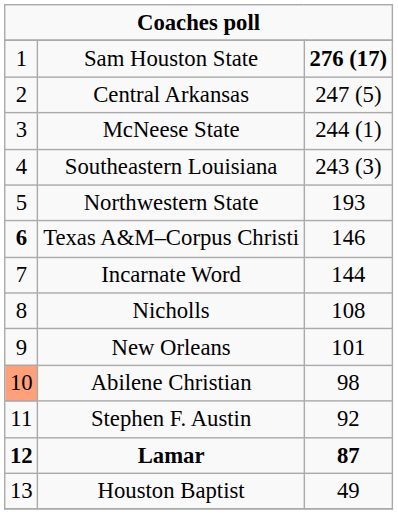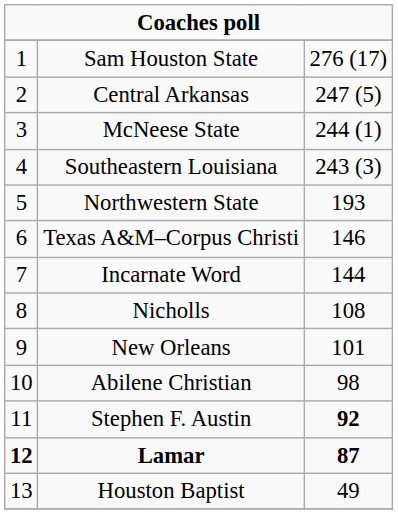(348, 58) bold -> (348, 58) normal
(21, 238) bold -> (21, 238) normal
(21, 382) lightsalmon background -> (21, 382) no background
(348, 418) normal -> (348, 418) bold
